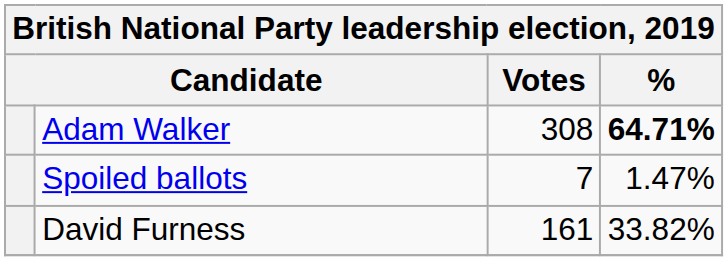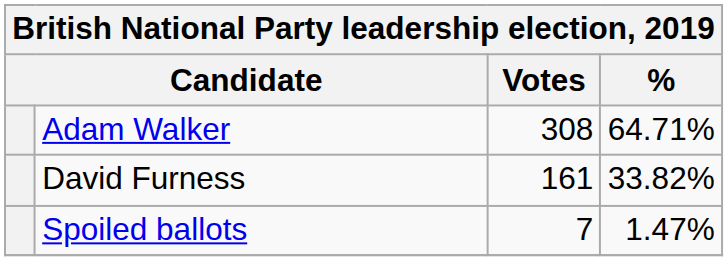(661, 129) bold -> (661, 129) normal
rows swapped: (144, 229) <-> (145, 179)
